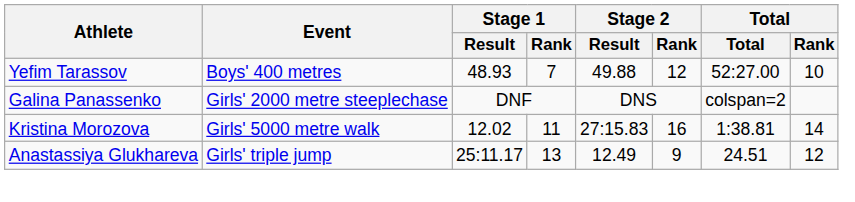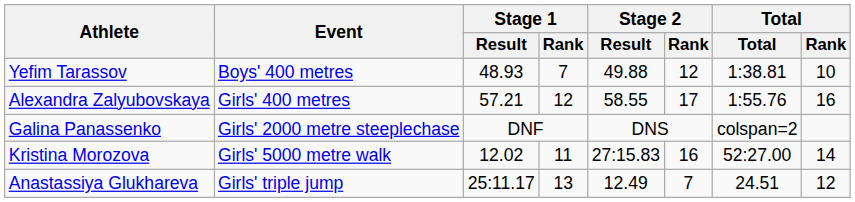(745, 73) 52:27.00 -> (757, 73) 1:38.81
+ row: (109, 101)
(745, 128) 1:38.81 -> (757, 156) 52:27.00
(677, 156) 9 -> (688, 184) 7
